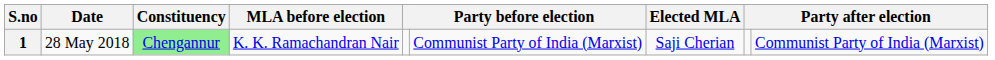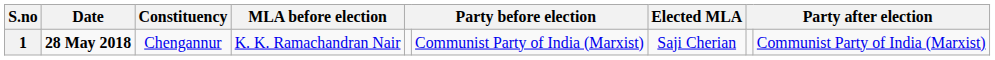(87, 42) normal -> (88, 42) bold
(181, 42) lightgreen background -> (183, 42) no background
